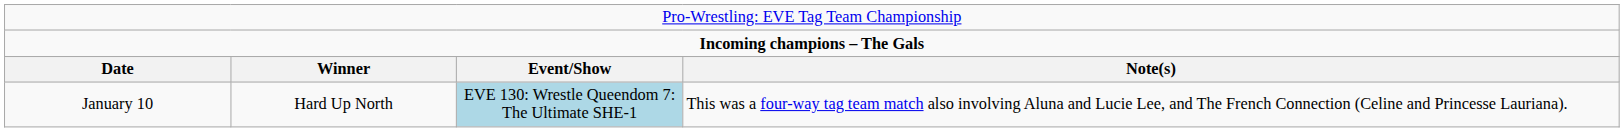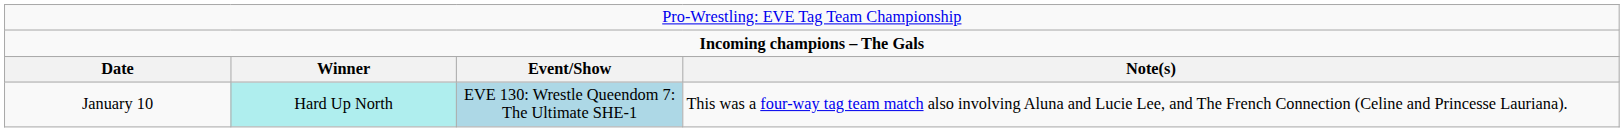(344, 104) no background -> (344, 104) paleturquoise background
